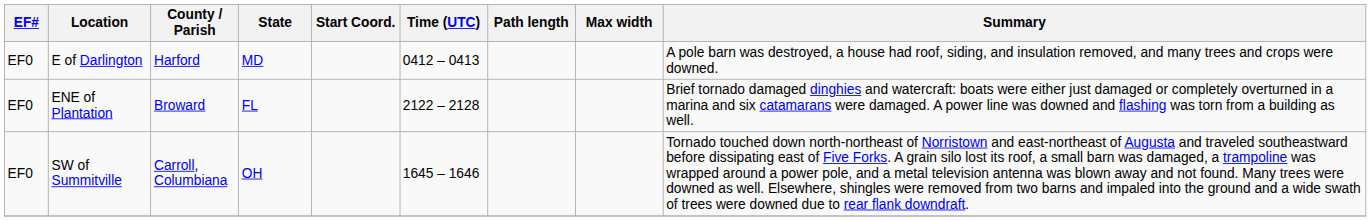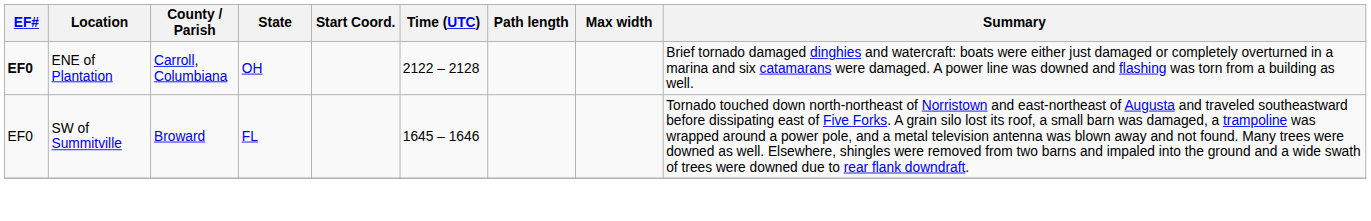- row: (97, 60)
(20, 105) normal -> (20, 68) bold
(180, 105) Broward -> (191, 68) Carroll, Columbiana
(250, 105) FL -> (252, 68) OH
(191, 173) Carroll, Columbiana -> (180, 136) Broward
(252, 173) OH -> (250, 136) FL
